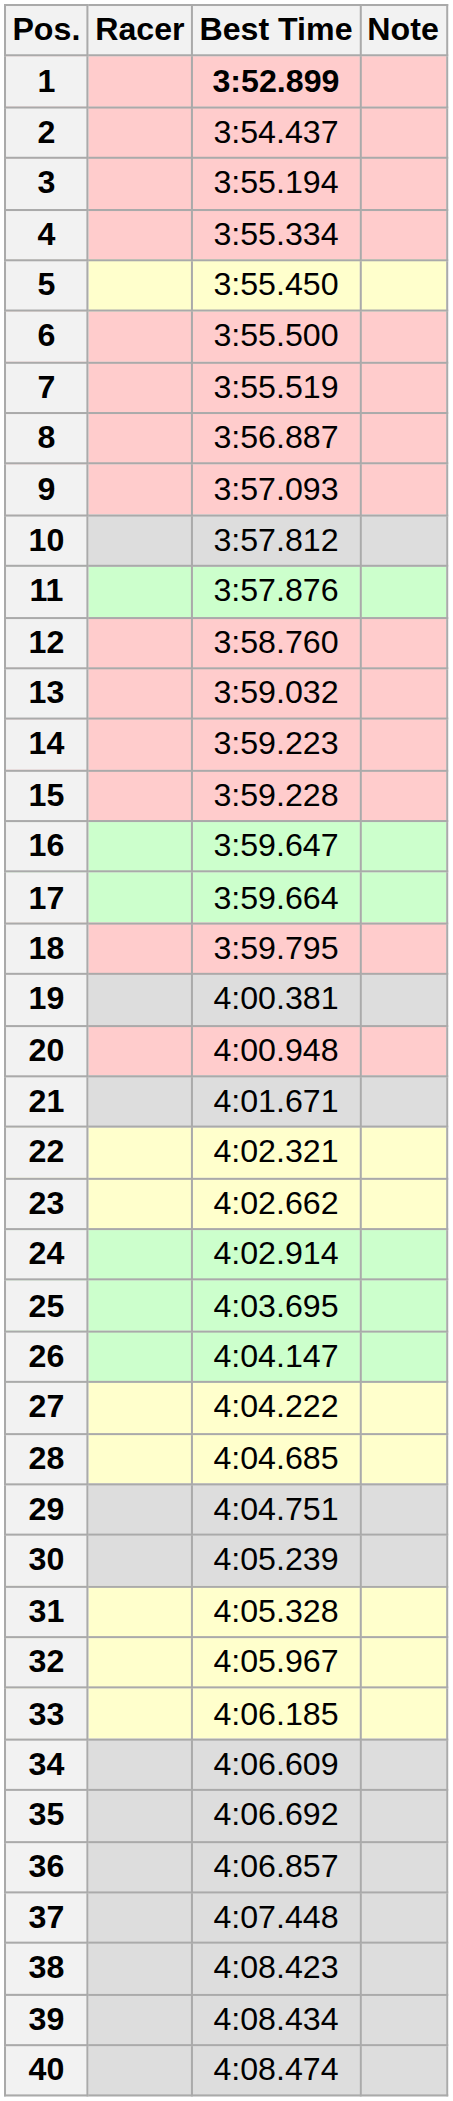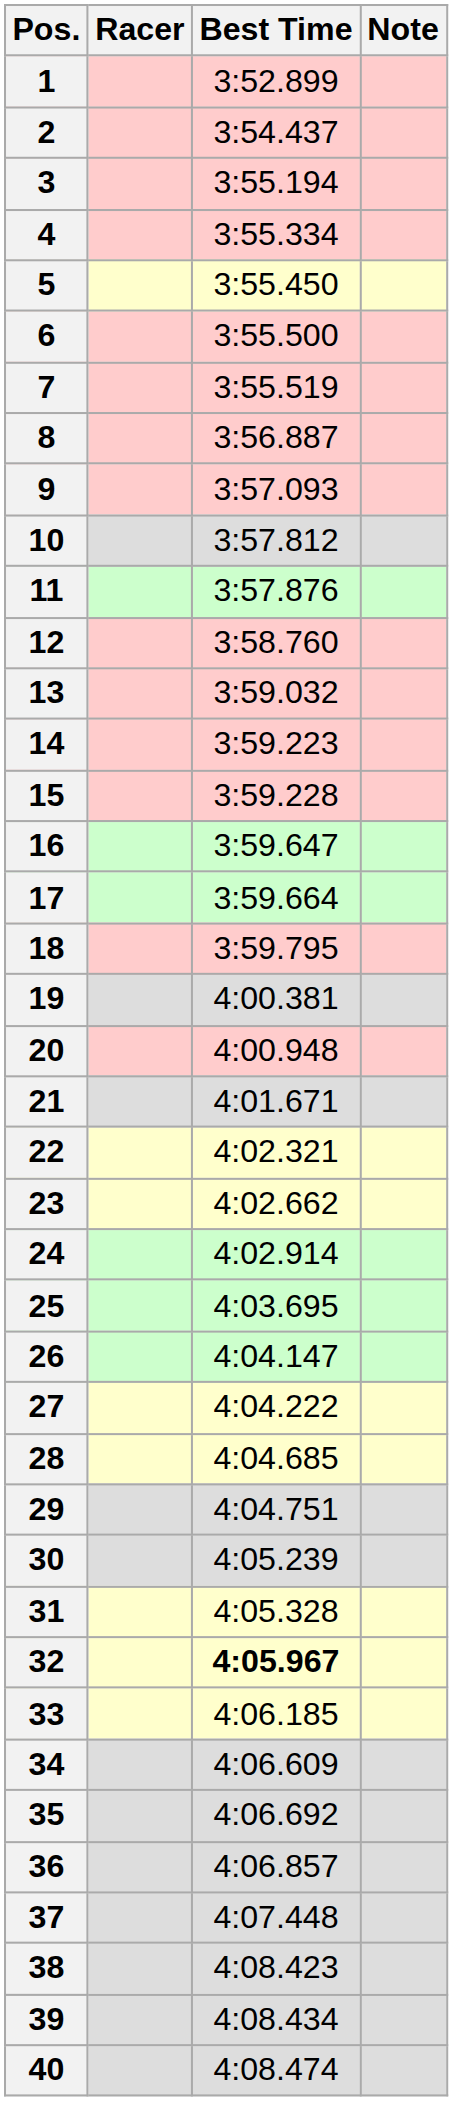(276, 81) bold -> (276, 81) normal
(276, 1662) normal -> (276, 1662) bold
